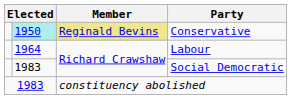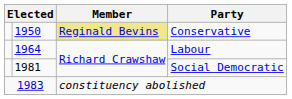(28, 31) paleturquoise background -> (28, 31) no background
(28, 67) 1983 -> (28, 67) 1981
